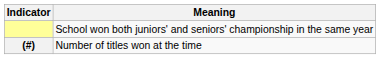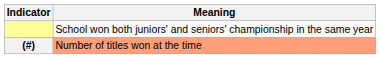(129, 45) no background -> (129, 45) lightsalmon background
